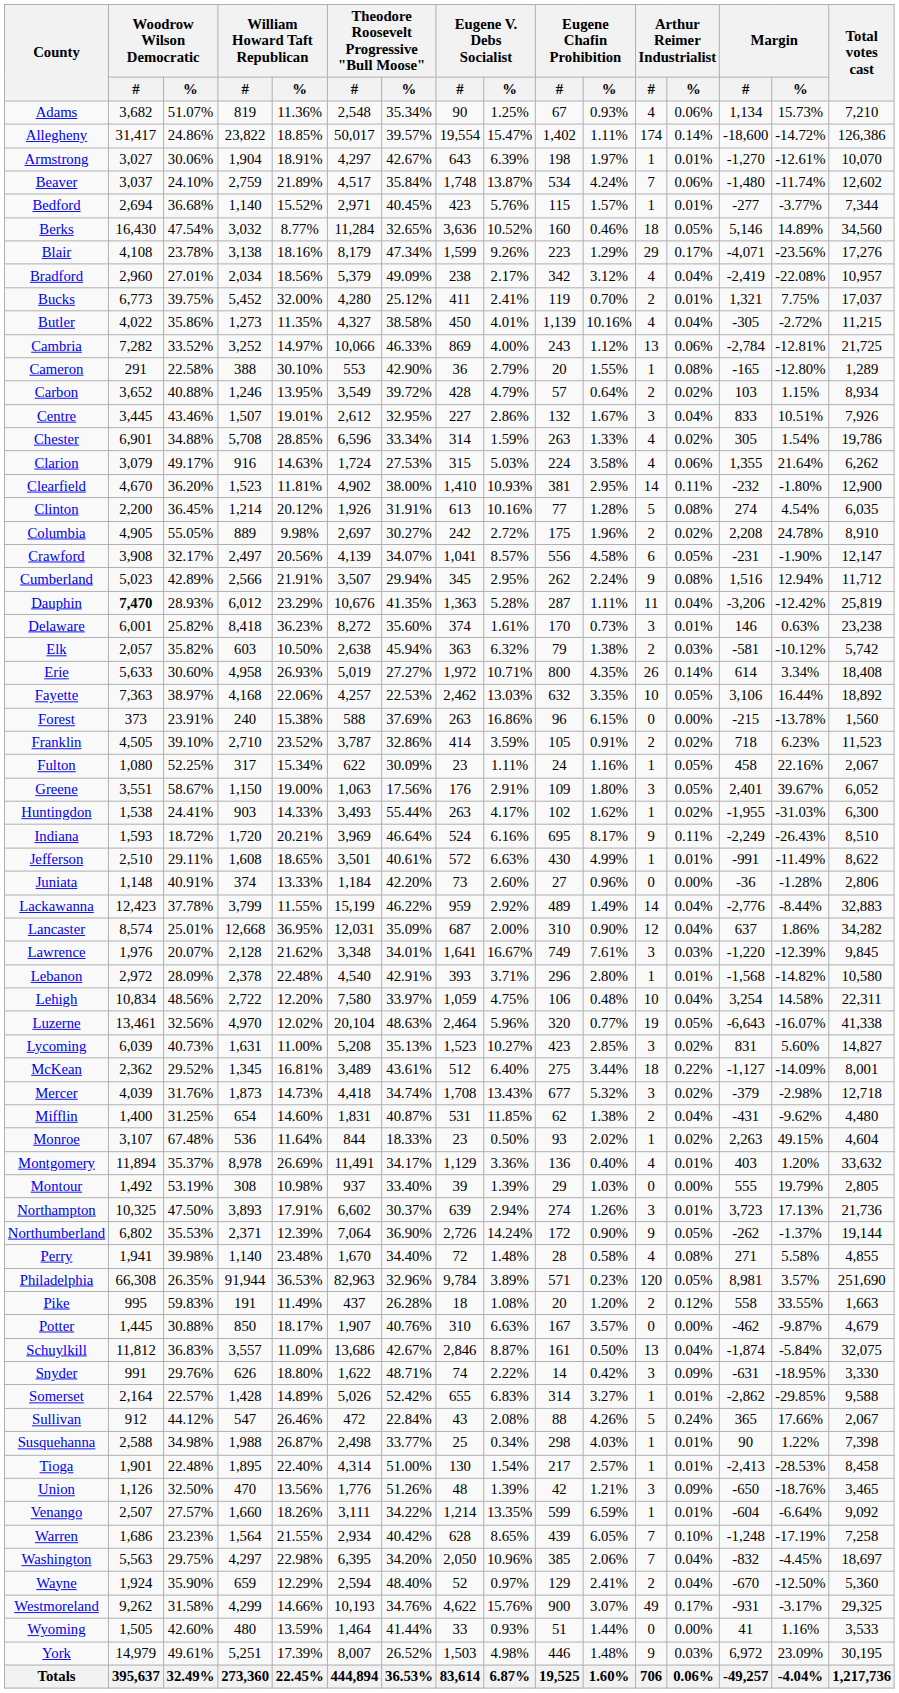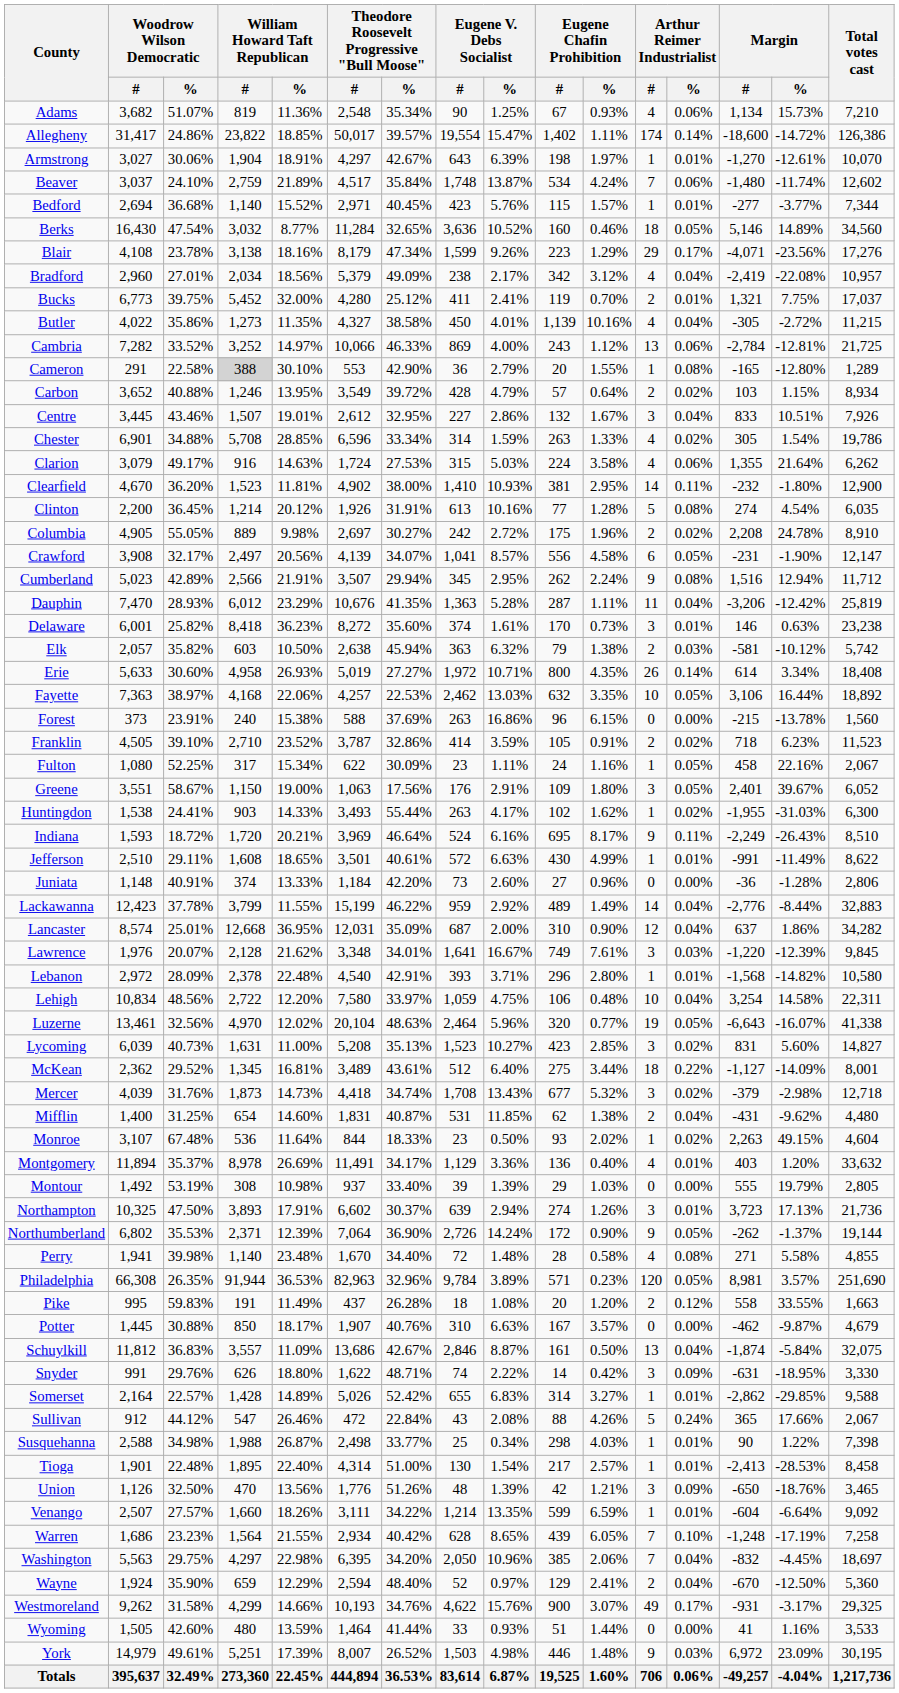(245, 369) no background -> (245, 369) lightgrey background
(136, 602) bold -> (136, 602) normal
